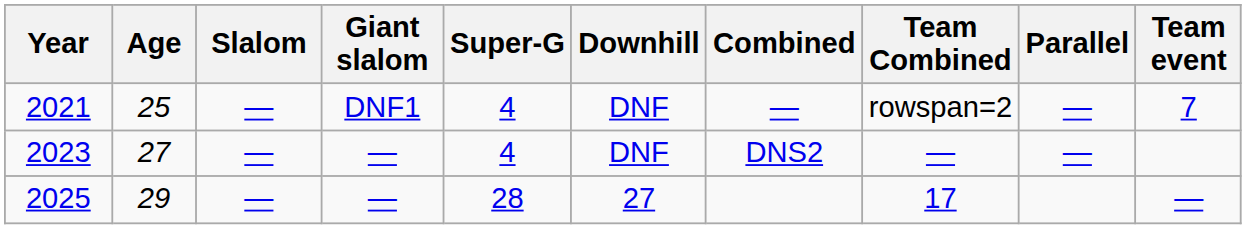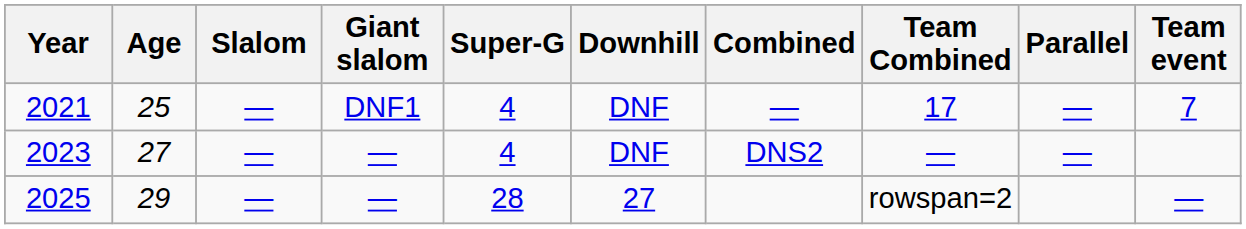(940, 106) rowspan=2 -> (940, 106) 17
(940, 198) 17 -> (940, 198) rowspan=2
